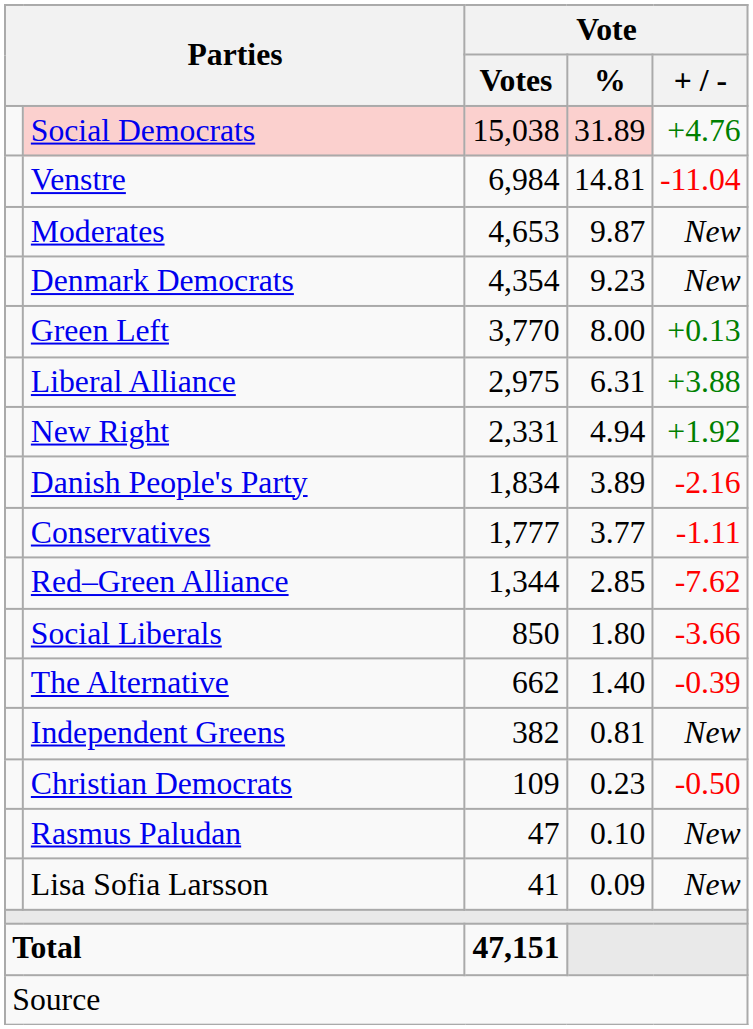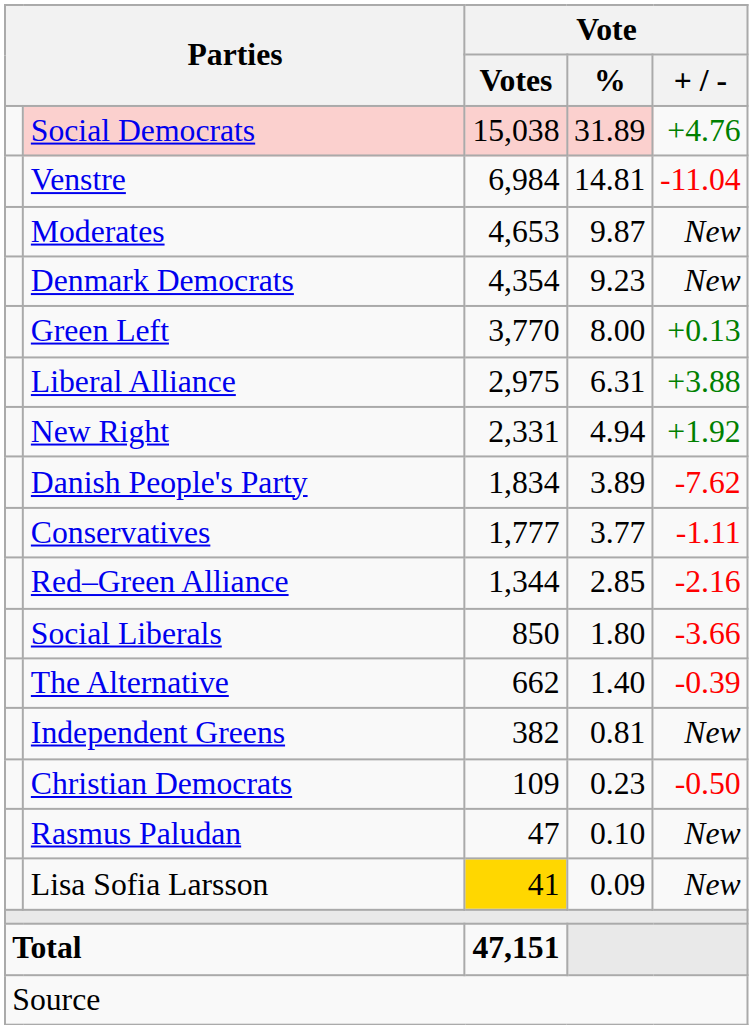(708, 481) -2.16 -> (708, 481) -7.62
(708, 582) -7.62 -> (708, 582) -2.16
(544, 883) no background -> (544, 883) gold background
